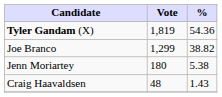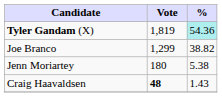(202, 30) no background -> (202, 30) paleturquoise background
(155, 83) normal -> (155, 83) bold
